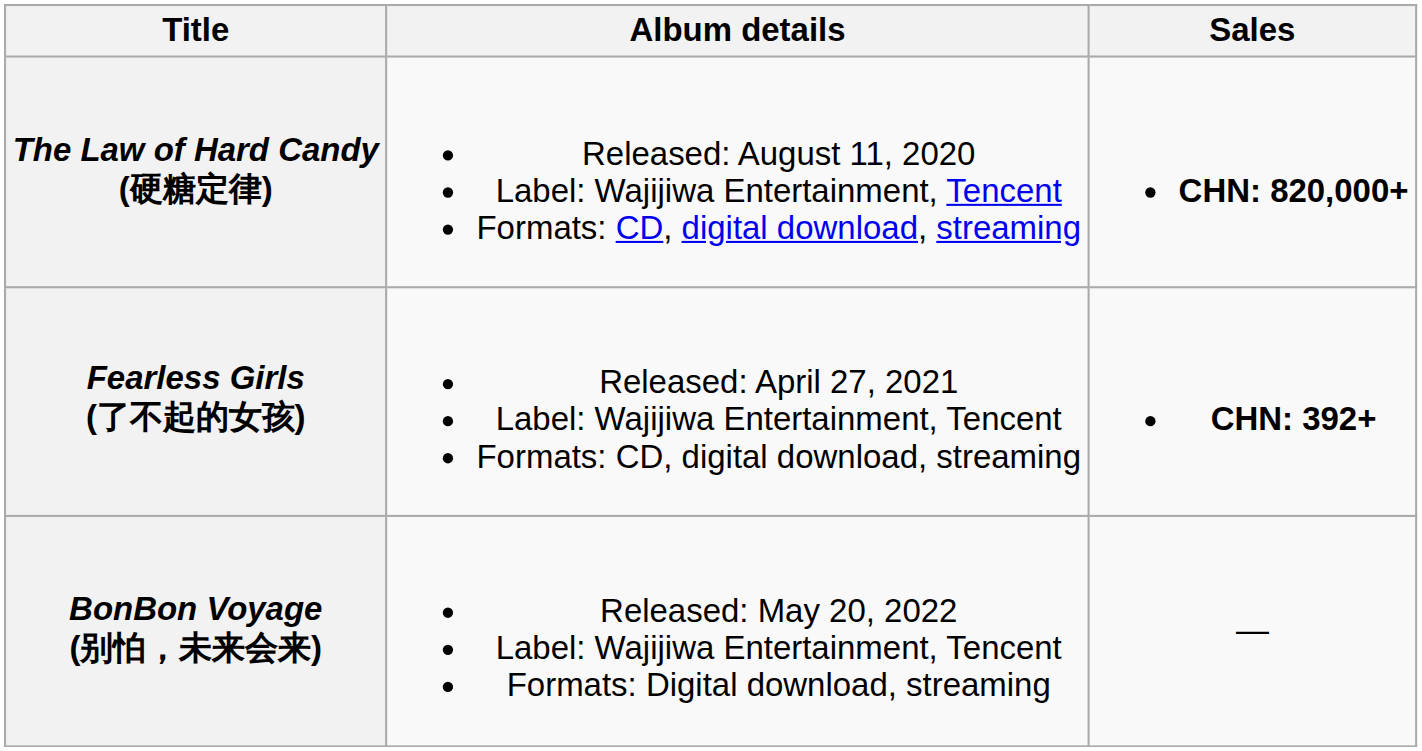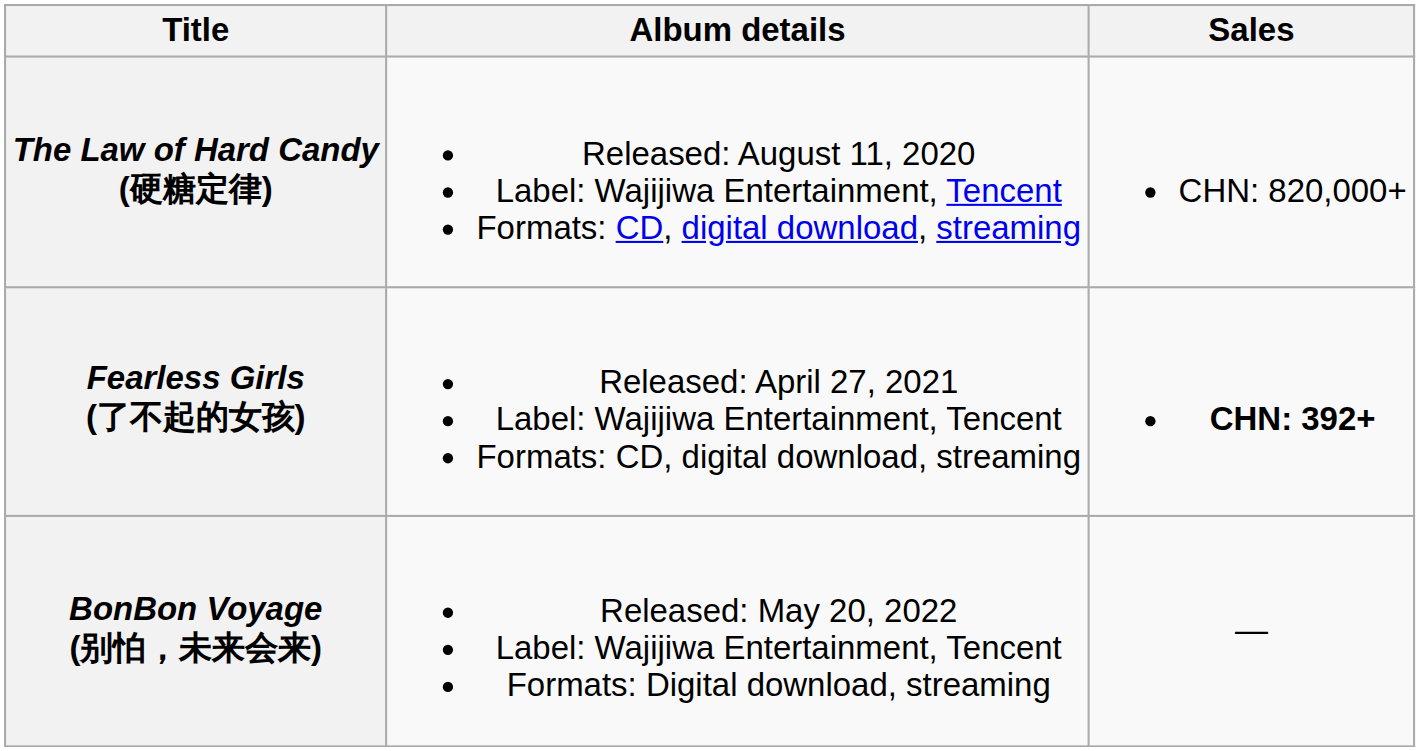(1252, 191) bold -> (1251, 191) normal
